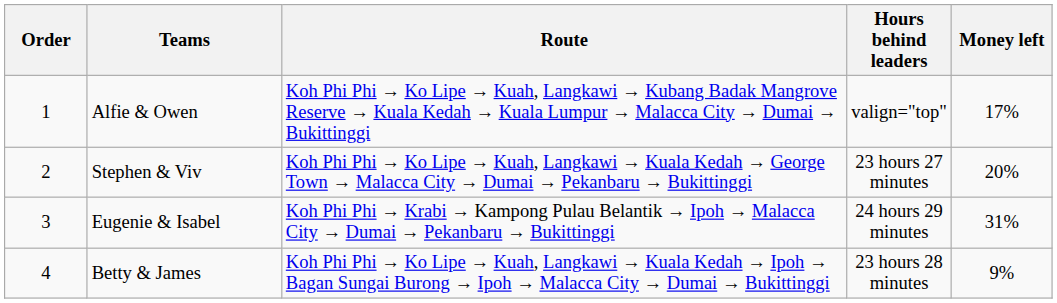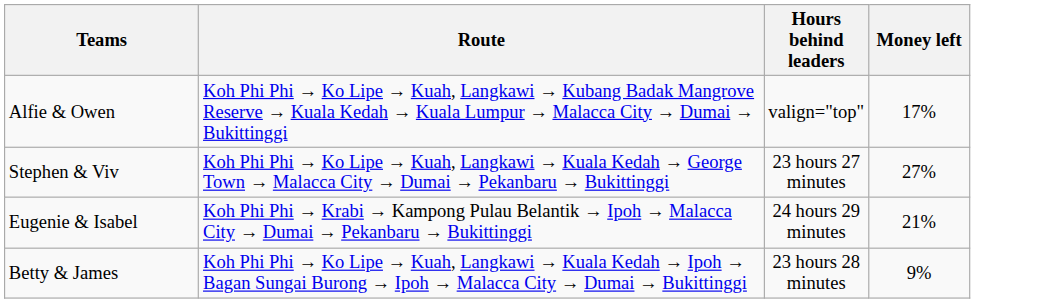- column: (46, 40)
(1002, 172) 20% -> (919, 172) 27%
(1002, 222) 31% -> (919, 222) 21%
